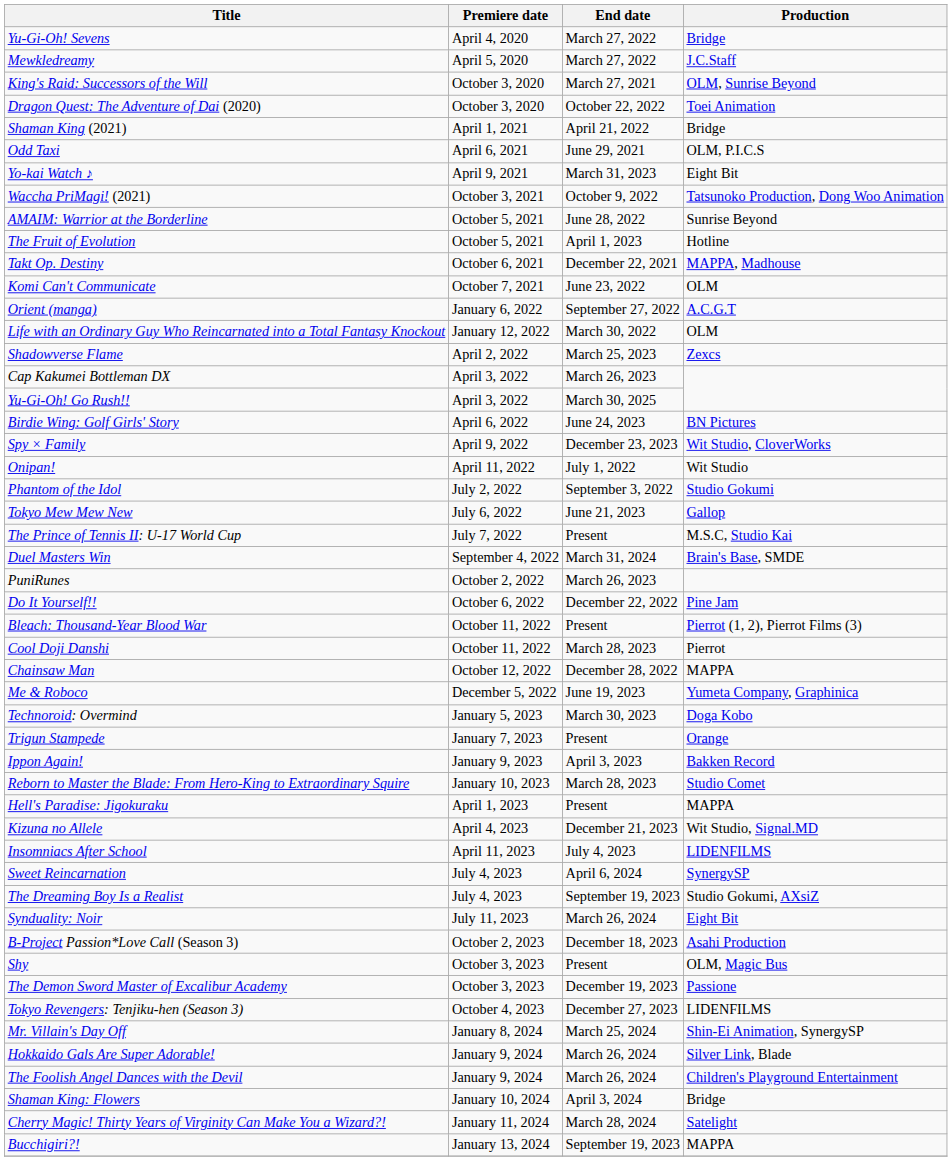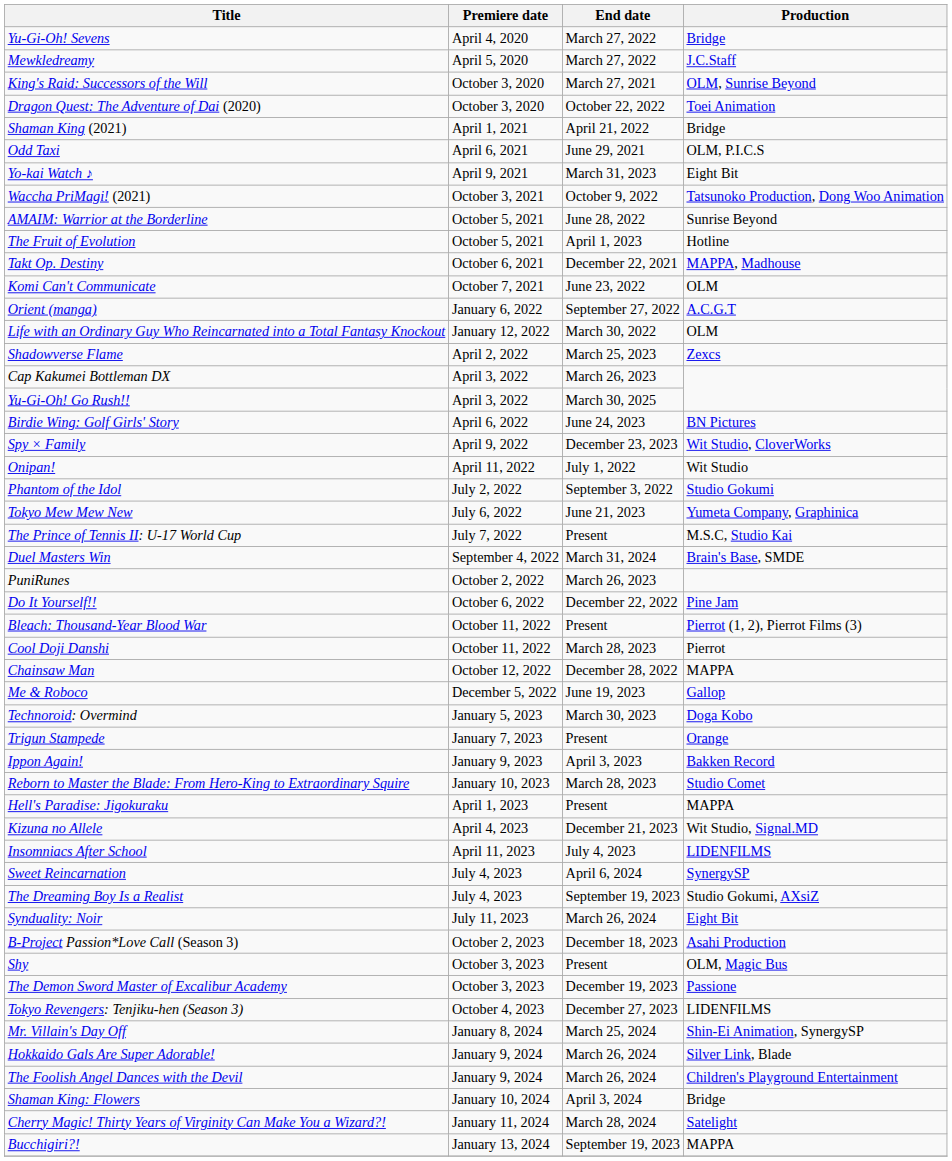(706, 512) Gallop -> (772, 512) Yumeta Company, Graphinica
(772, 693) Yumeta Company, Graphinica -> (706, 693) Gallop
